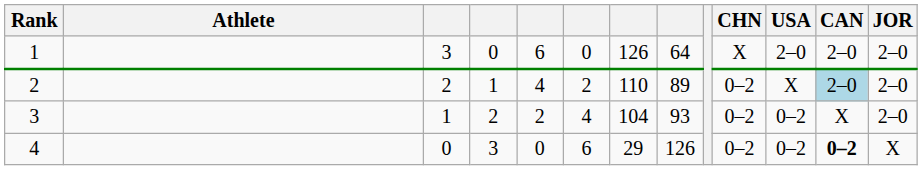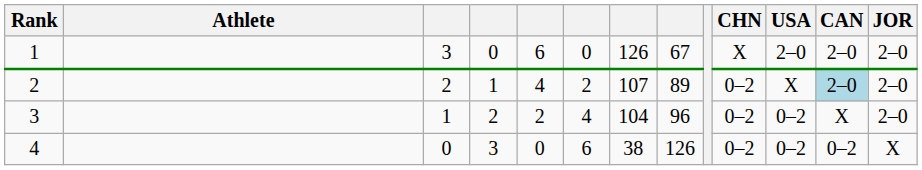(680, 52) 64 -> (680, 52) 67
(633, 85) 110 -> (633, 85) 107
(680, 116) 93 -> (680, 116) 96
(633, 148) 29 -> (633, 148) 38
(842, 148) bold -> (842, 148) normal
